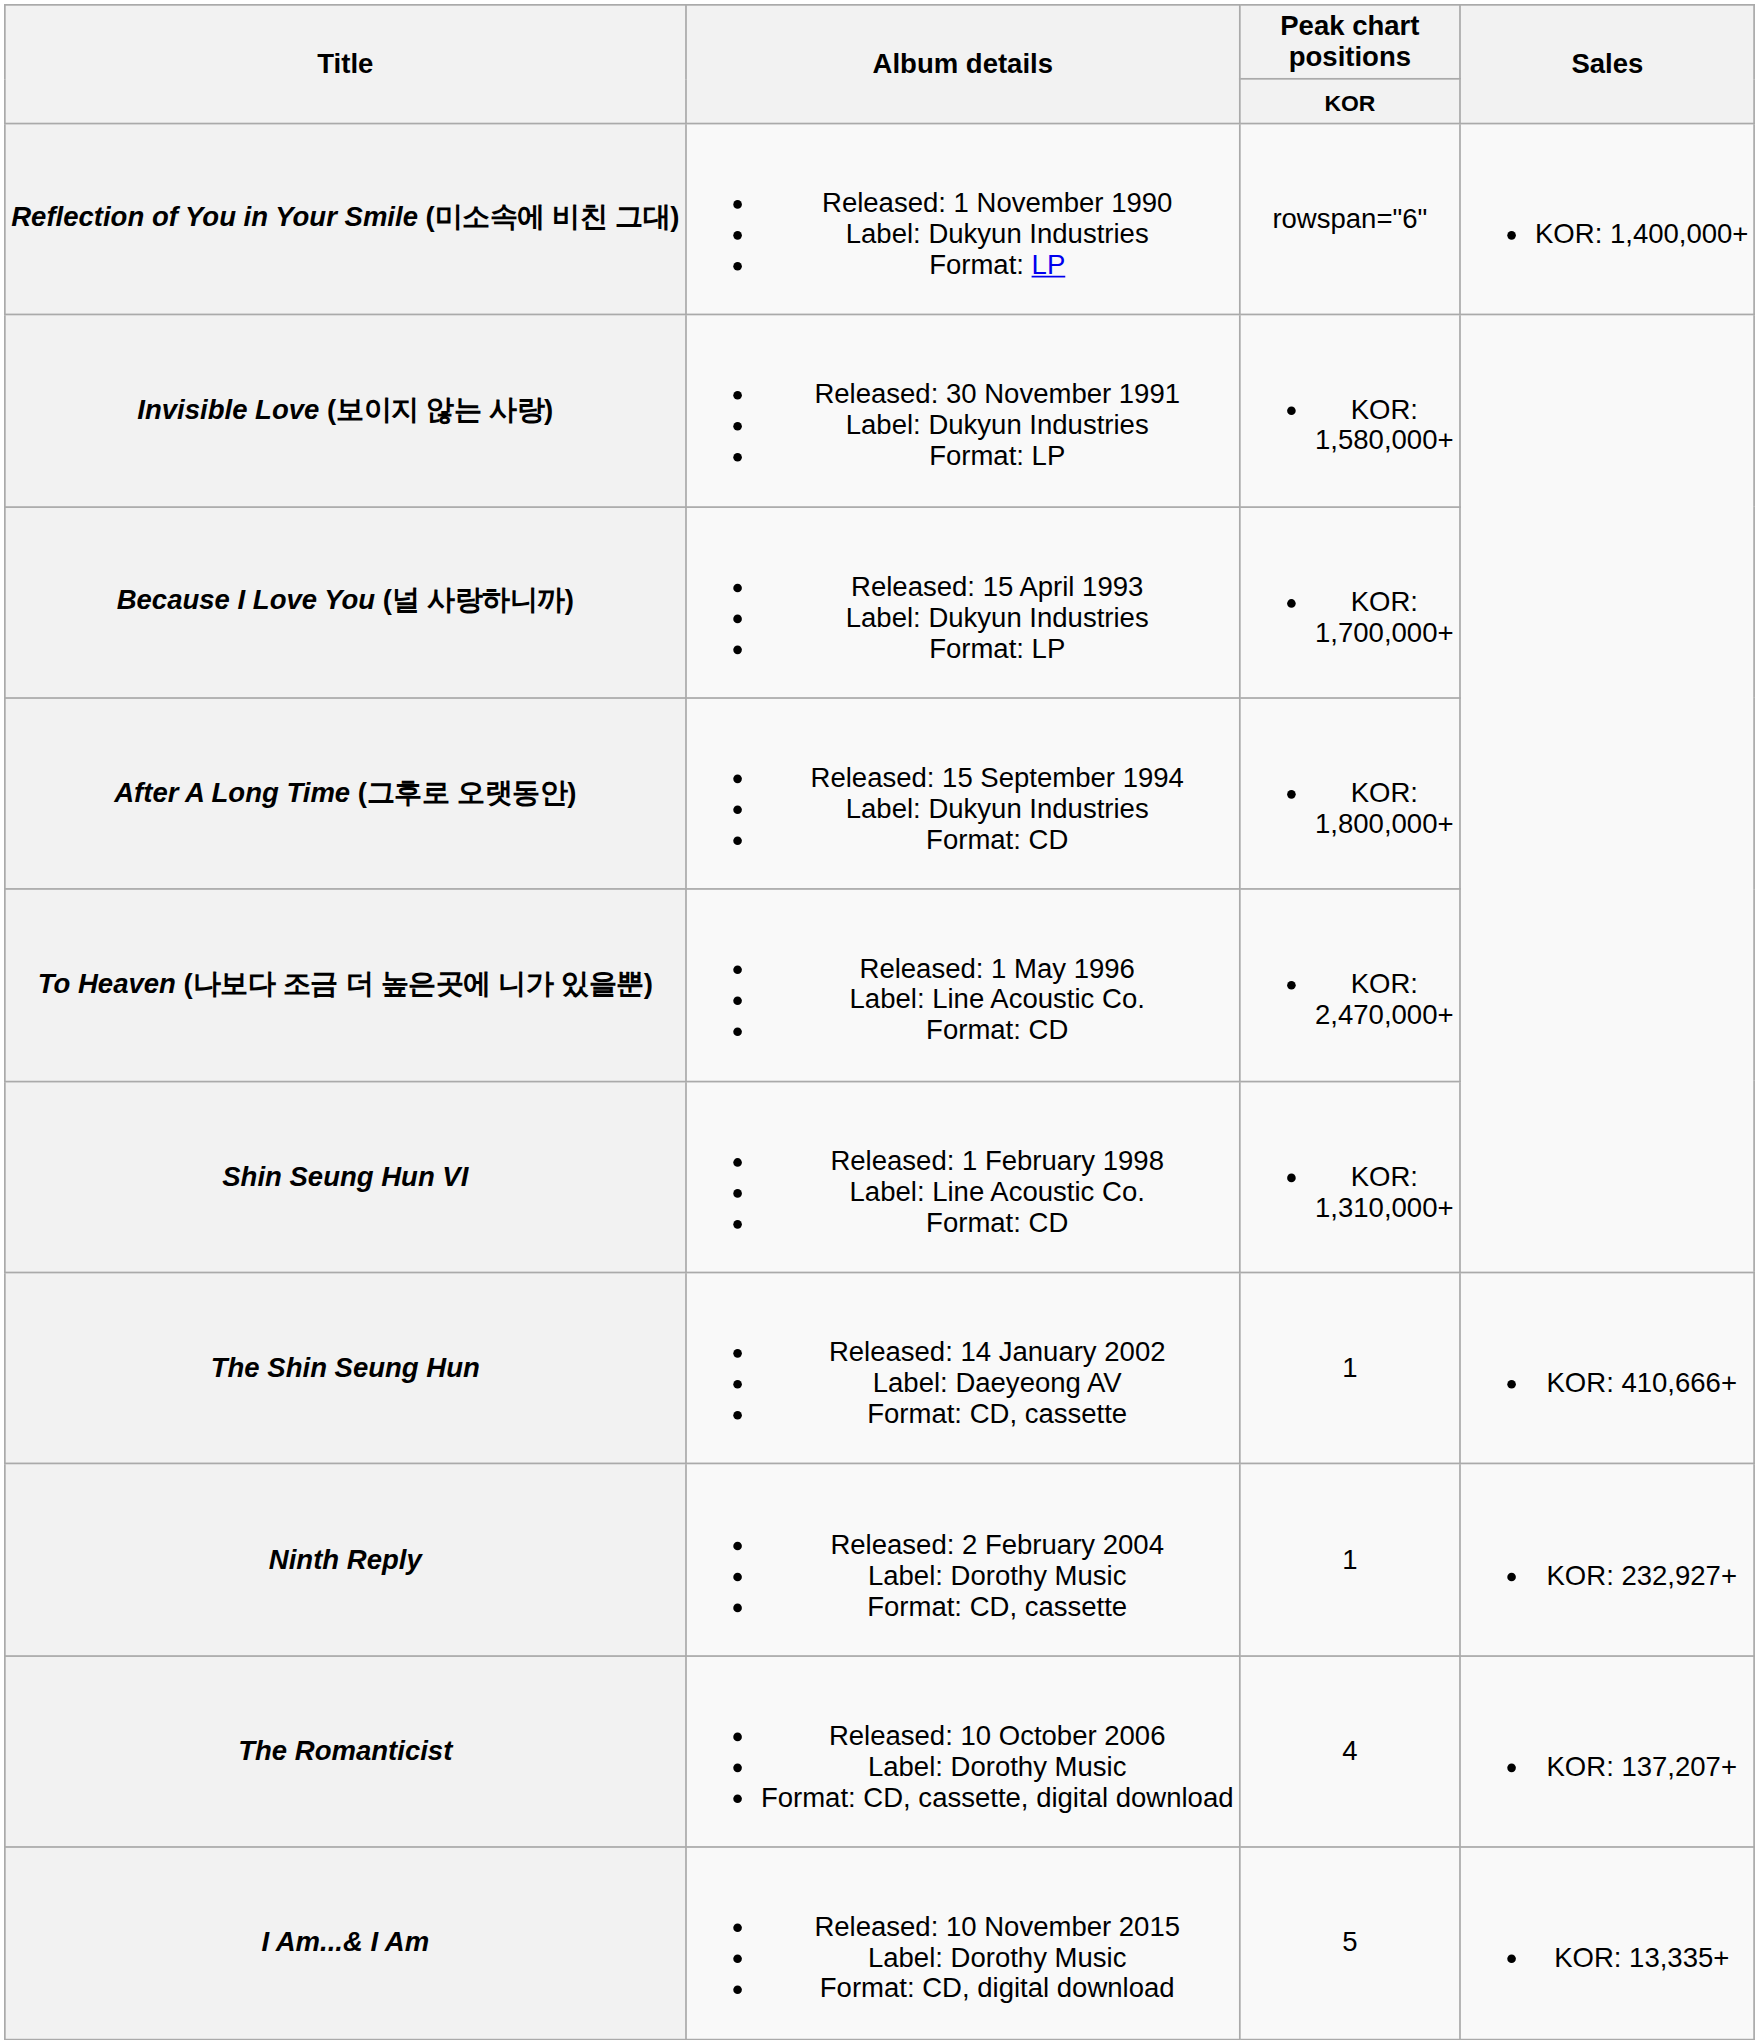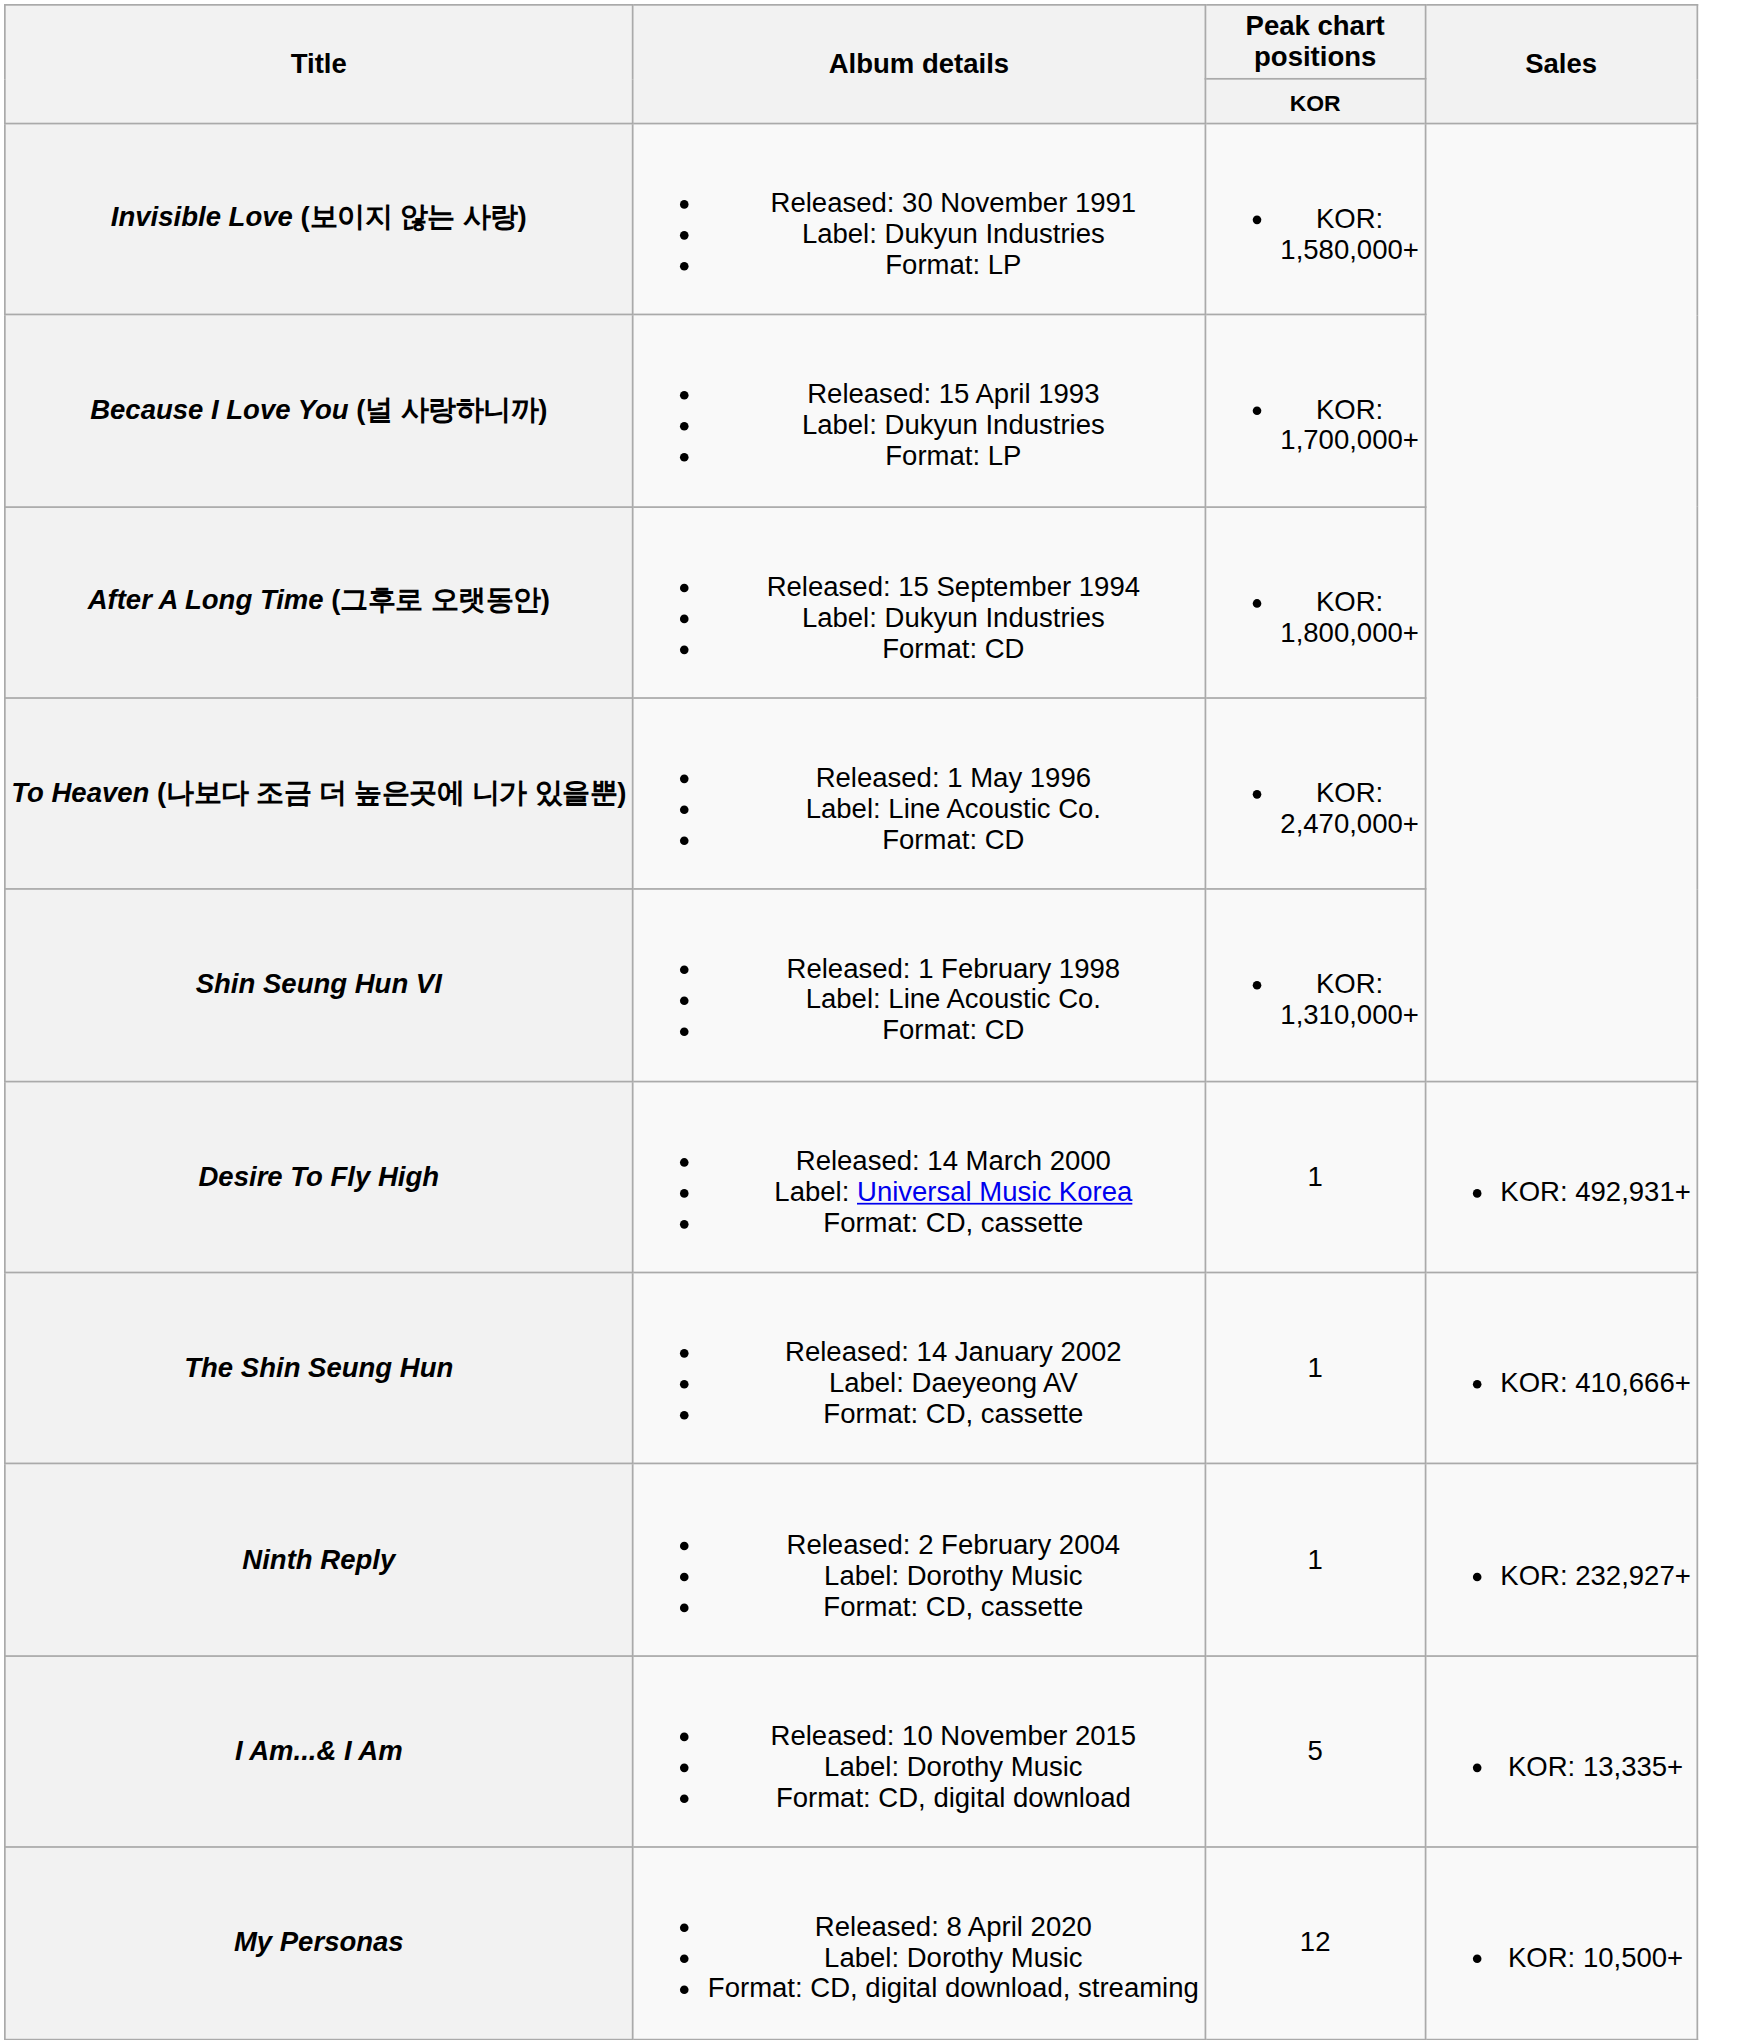- row: (345, 217)
+ row: (319, 1176)
- row: (345, 1751)
+ row: (319, 1942)
